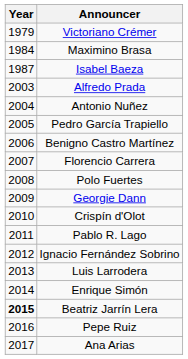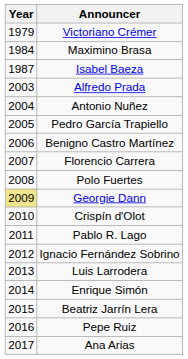(21, 198) no background -> (21, 198) khaki background
(21, 309) bold -> (21, 309) normal
